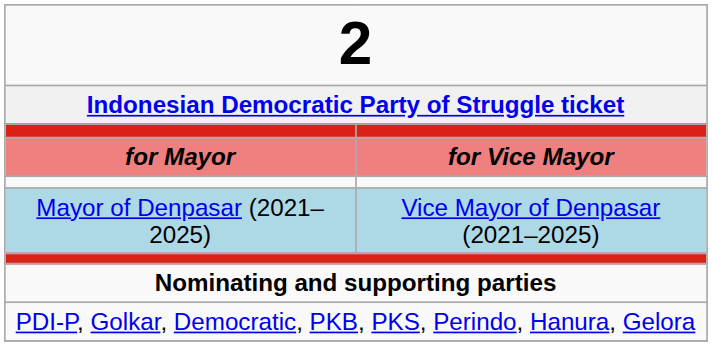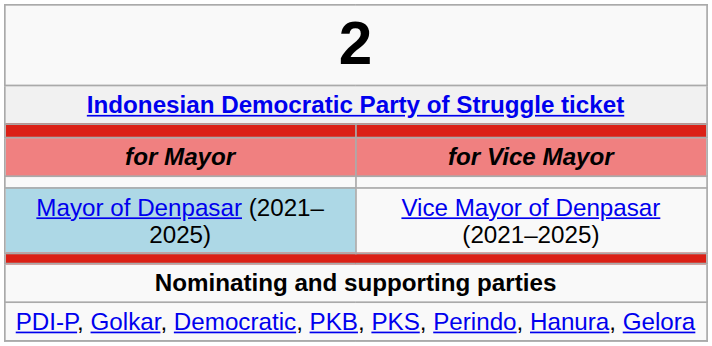(531, 220) lightblue background -> (531, 220) no background
